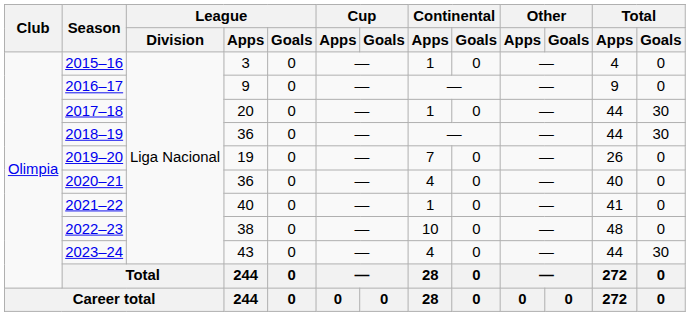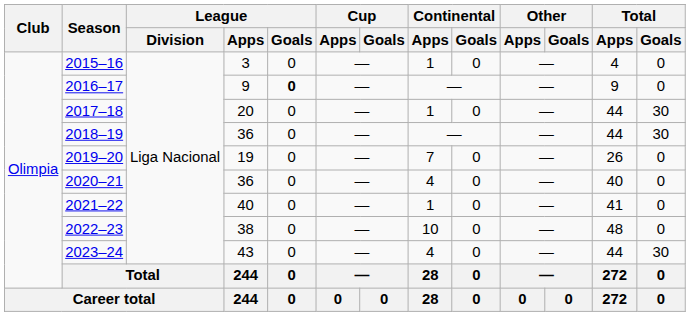(292, 87) normal -> (292, 87) bold
